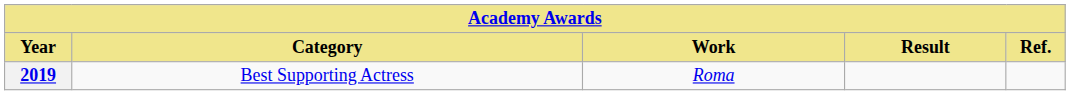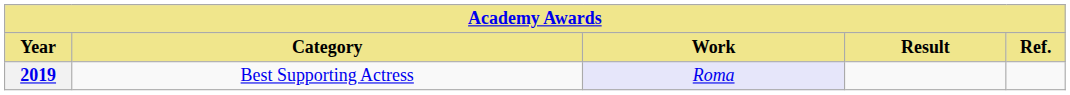(714, 75) no background -> (714, 75) lavender background
